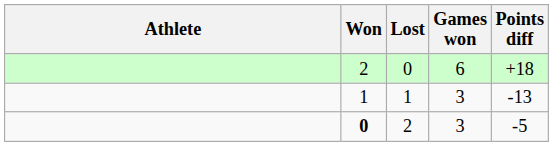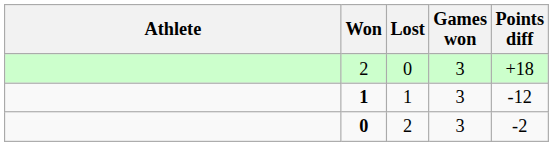(460, 68) 6 -> (460, 68) 3
(364, 97) normal -> (364, 97) bold
(520, 97) -13 -> (520, 97) -12
(520, 126) -5 -> (520, 126) -2
